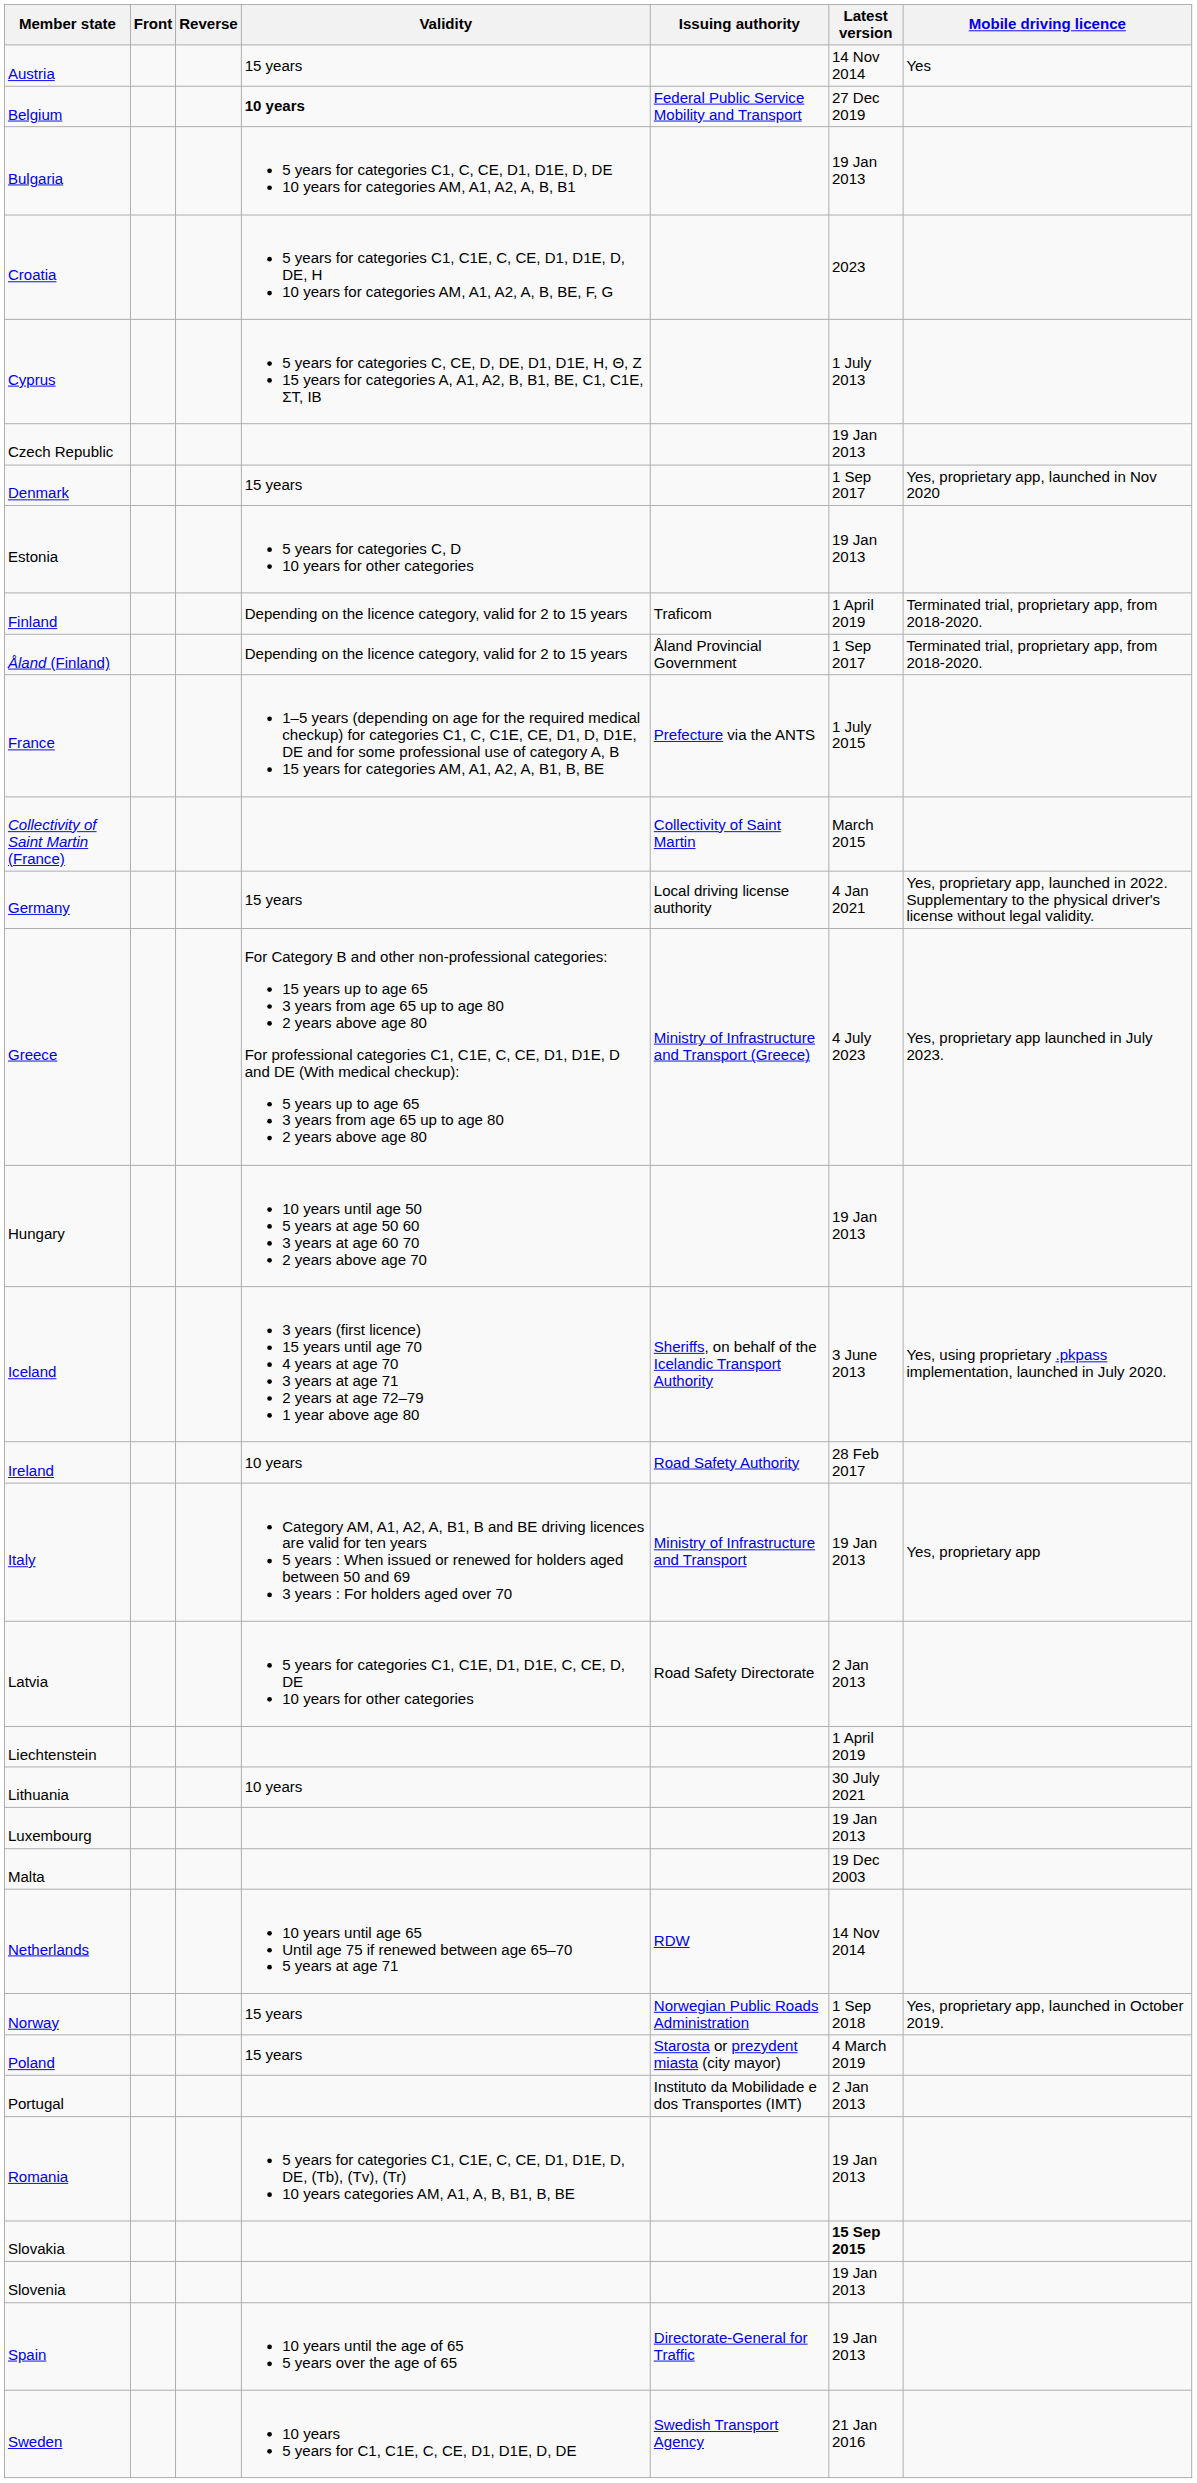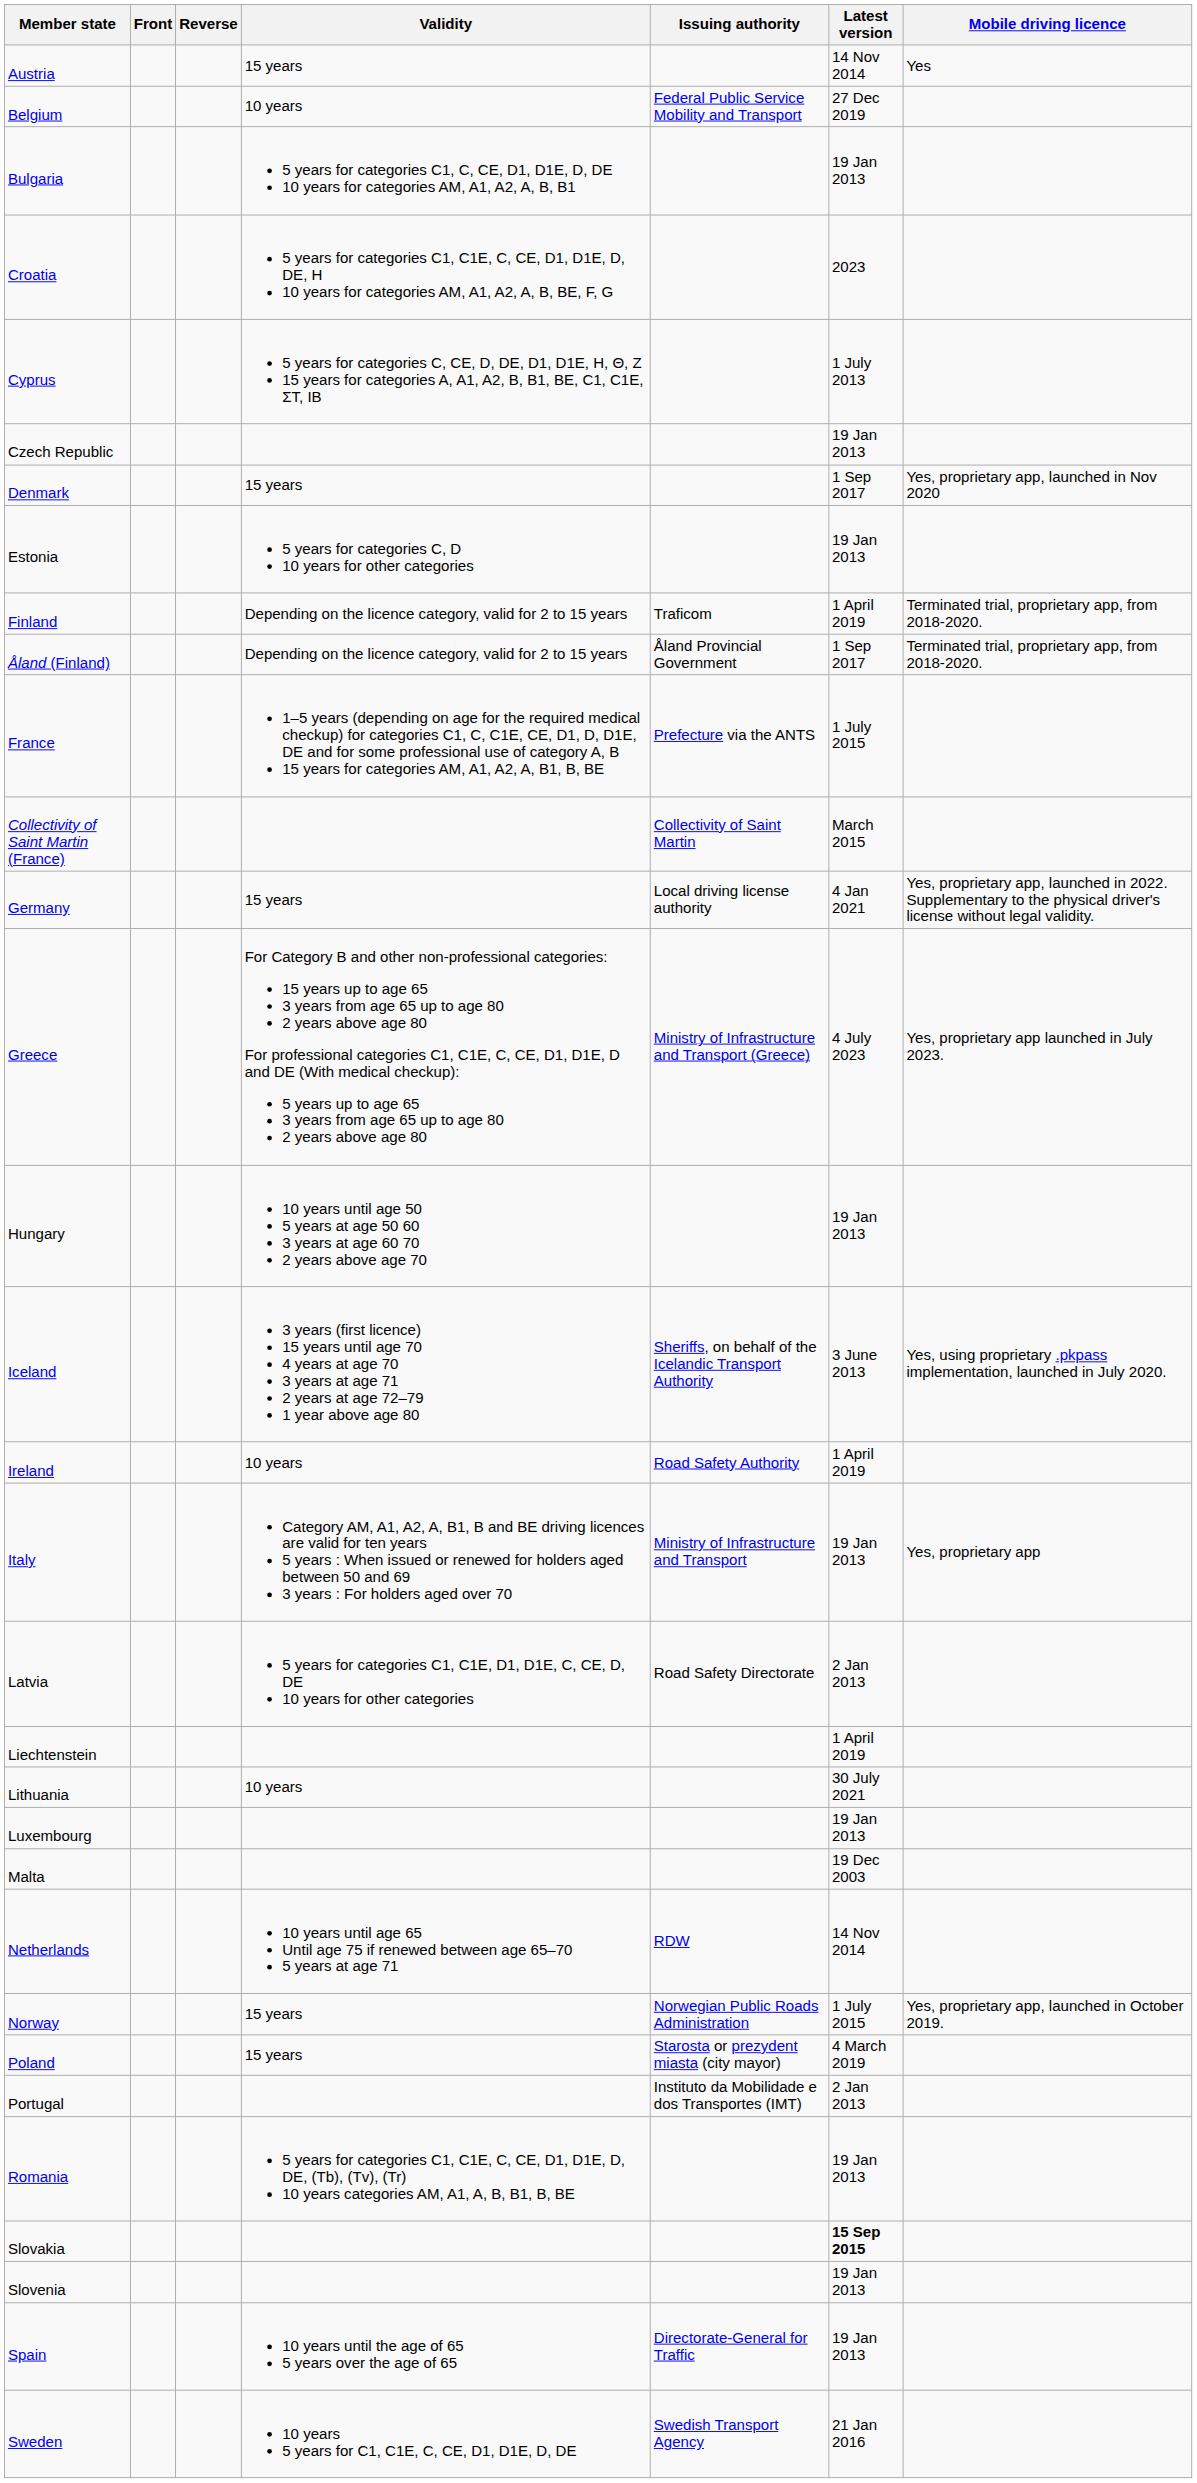(275, 106) bold -> (274, 106) normal
(855, 1462) 28 Feb 2017 -> (853, 1462) 1 April 2019
(852, 2014) 1 Sep 2018 -> (852, 2014) 1 July 2015
